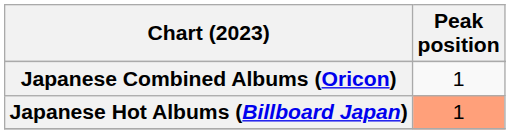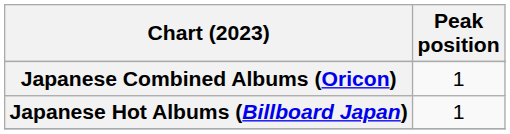(459, 111) lightsalmon background -> (459, 111) no background
